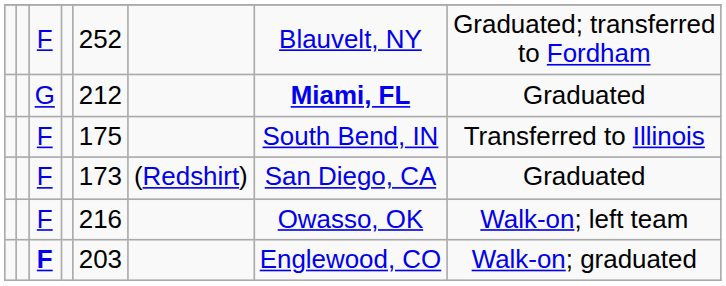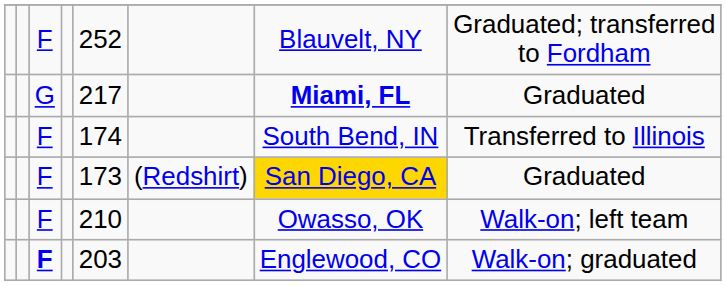(100, 95) 212 -> (100, 95) 217
(100, 136) 175 -> (100, 136) 174
(350, 177) no background -> (350, 177) gold background
(100, 218) 216 -> (100, 218) 210
